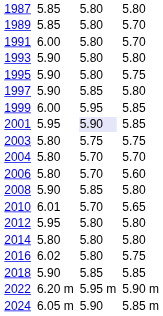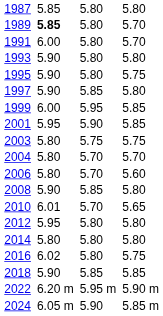(49, 25) normal -> (49, 25) bold
(91, 124) lavender background -> (91, 124) no background
